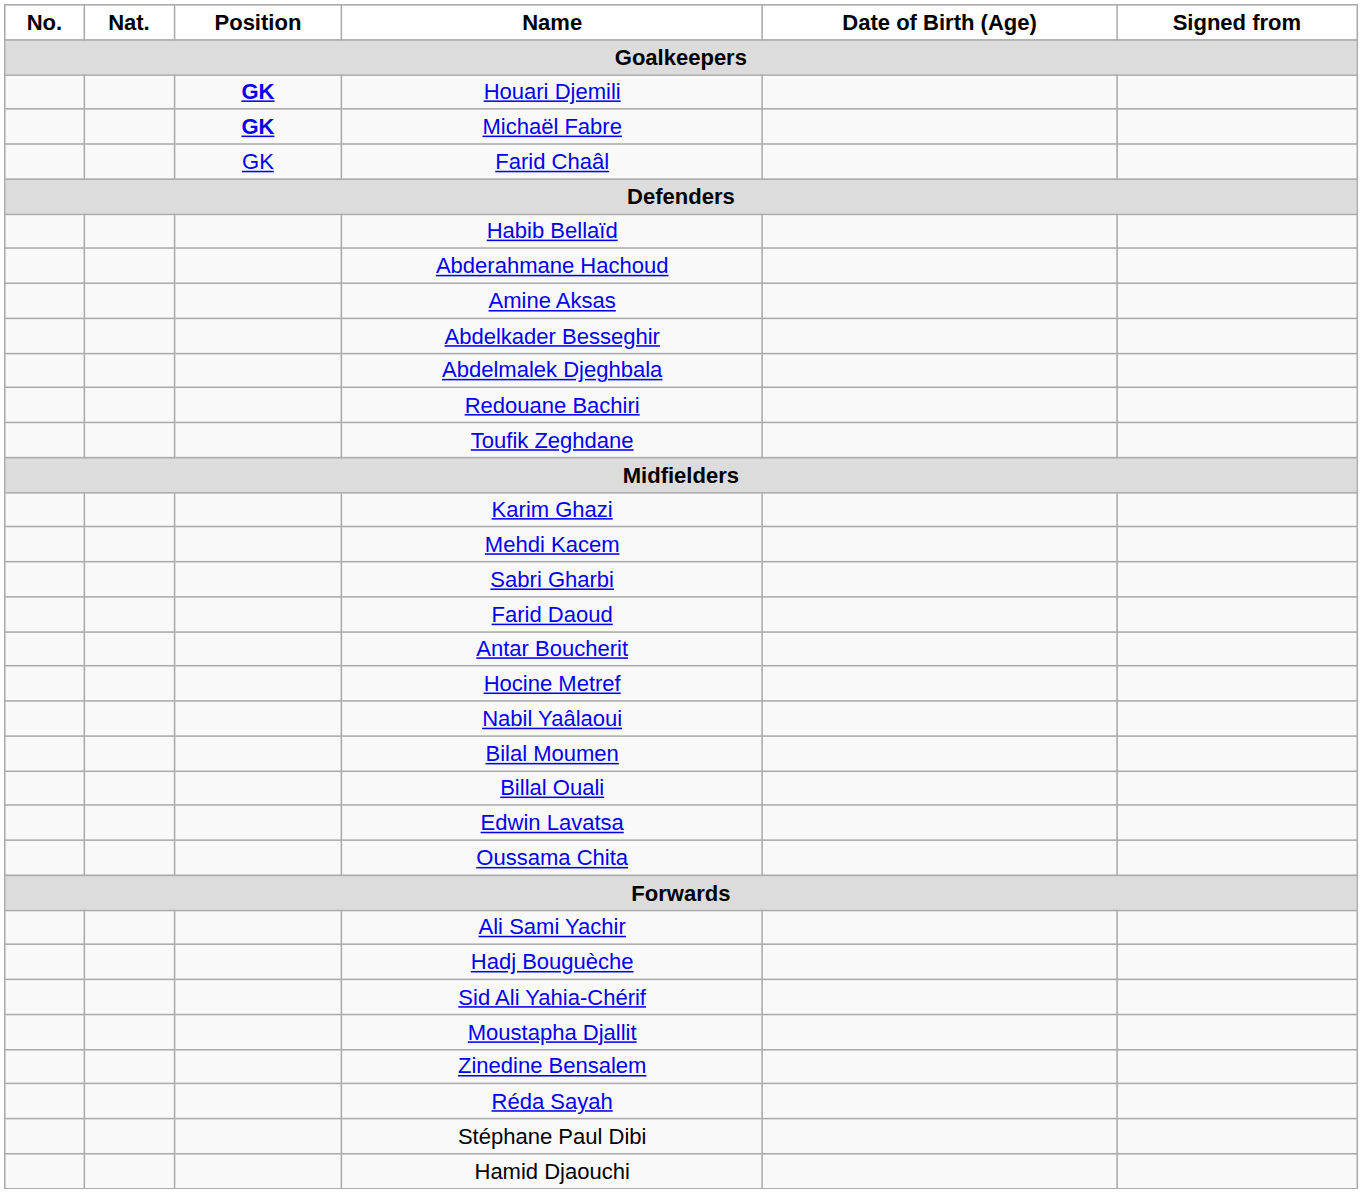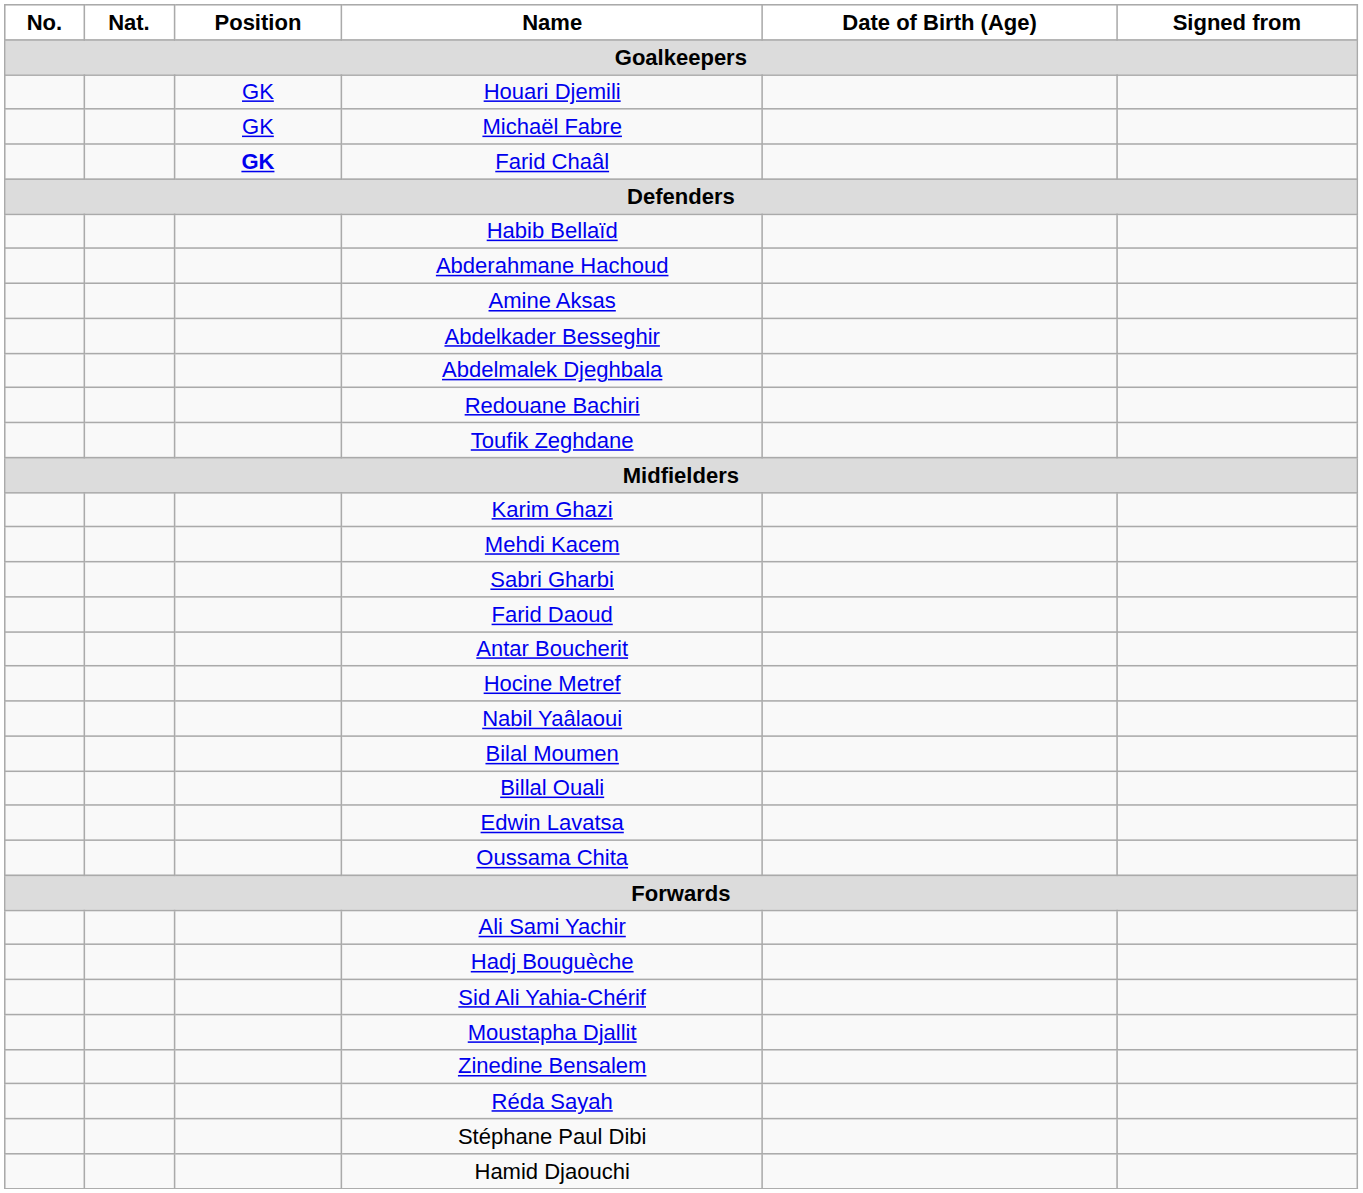(258, 92) bold -> (258, 92) normal
(258, 127) bold -> (258, 127) normal
(258, 162) normal -> (258, 162) bold
